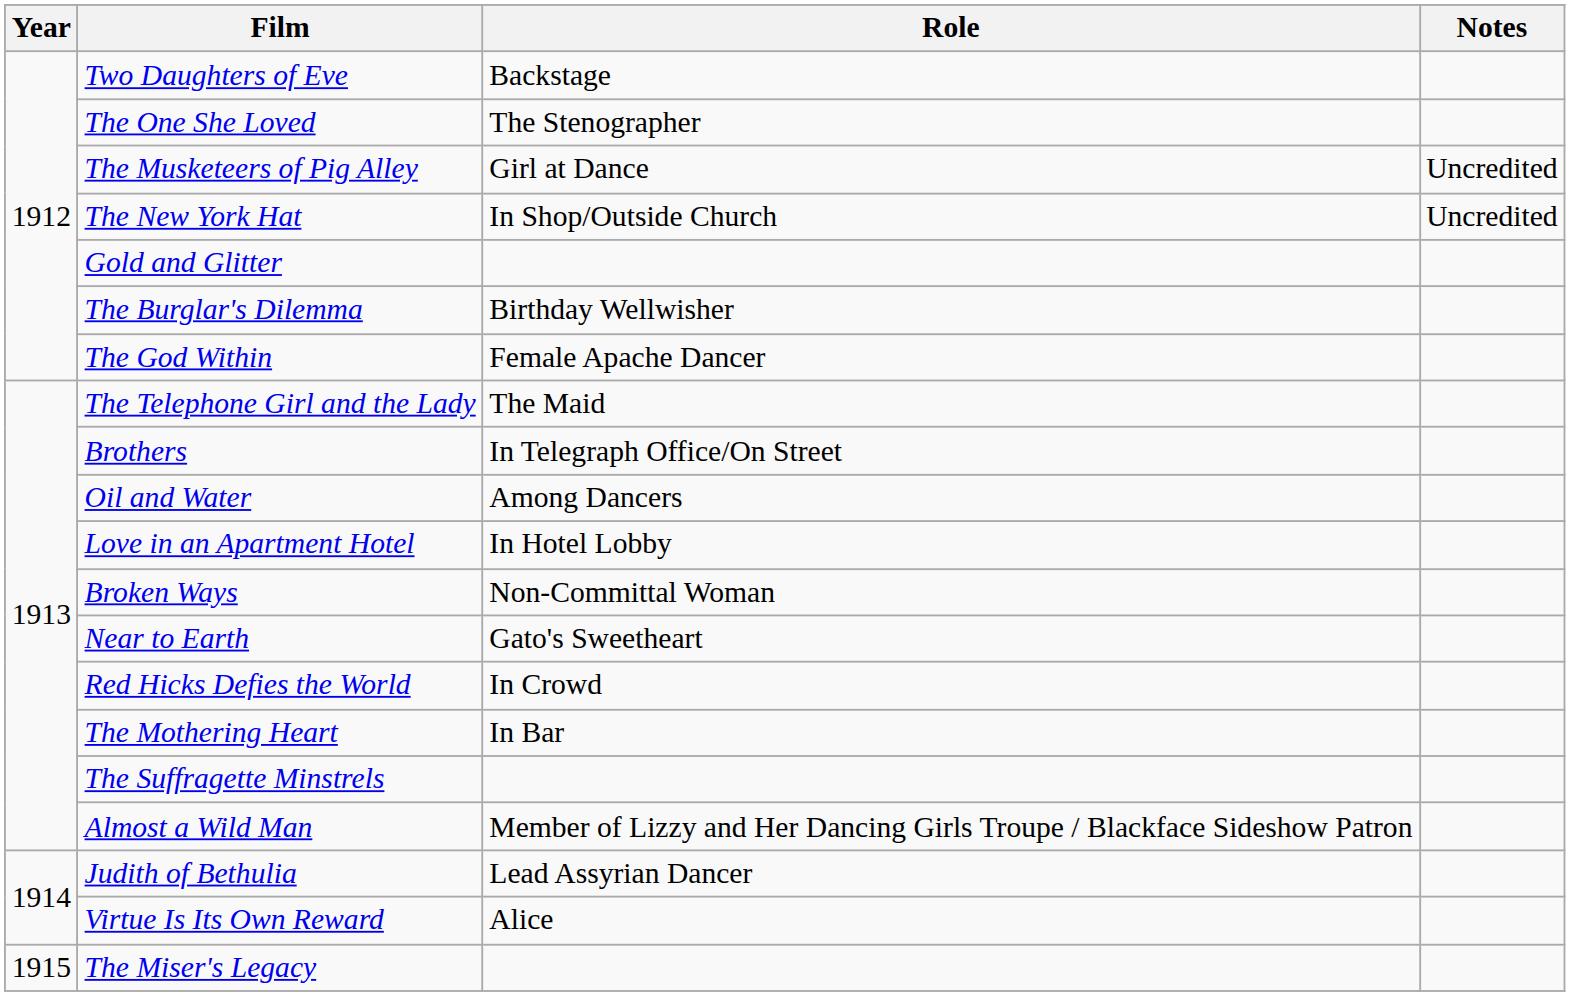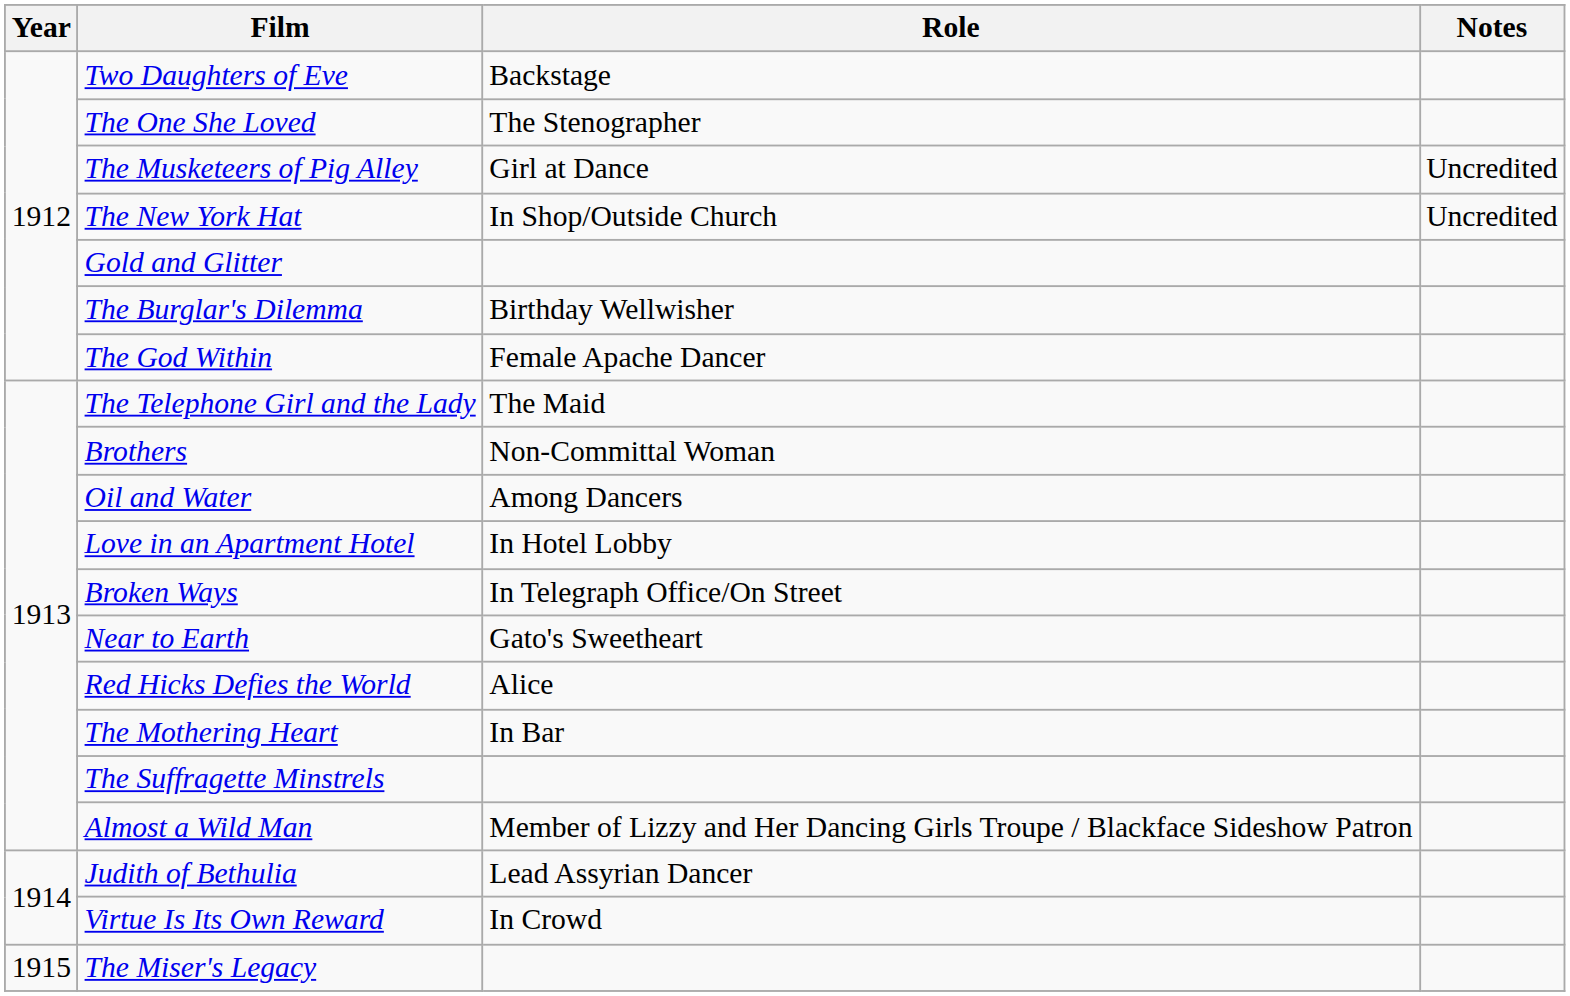(666, 450) In Telegraph Office/On Street -> (632, 450) Non-Committal Woman
(632, 591) Non-Committal Woman -> (666, 591) In Telegraph Office/On Street
(546, 685) In Crowd -> (521, 685) Alice
(521, 919) Alice -> (546, 919) In Crowd
